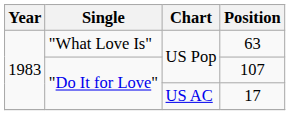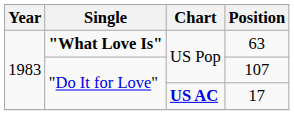(100, 43) normal -> (106, 43) bold
(189, 95) normal -> (194, 95) bold
